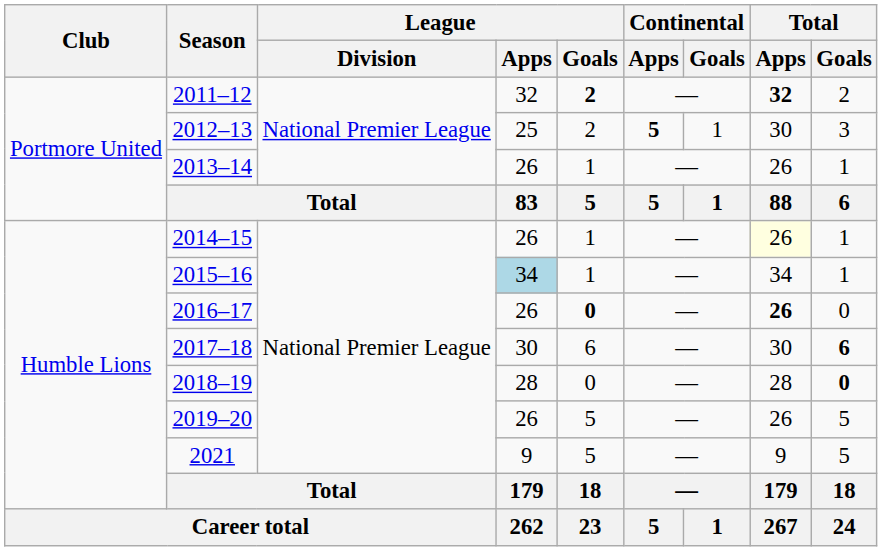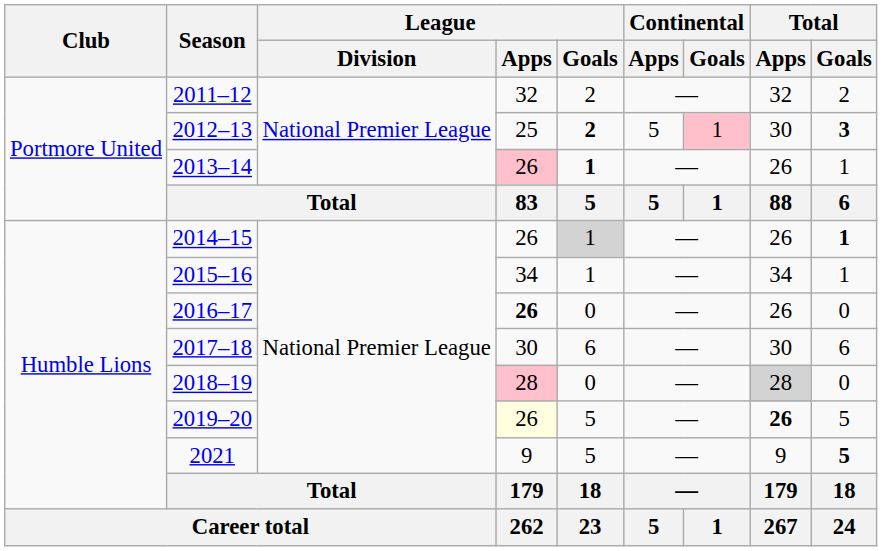(590, 94) bold -> (590, 94) normal
(781, 94) bold -> (781, 94) normal
(590, 130) normal -> (590, 130) bold
(654, 130) bold -> (654, 130) normal
(717, 130) no background -> (717, 130) pink background
(844, 130) normal -> (844, 130) bold
(527, 166) no background -> (527, 166) pink background
(590, 166) normal -> (590, 166) bold
(590, 238) no background -> (590, 238) lightgrey background
(781, 238) lightyellow background -> (781, 238) no background
(844, 238) normal -> (844, 238) bold
(527, 274) lightblue background -> (527, 274) no background
(527, 310) normal -> (527, 310) bold
(590, 310) bold -> (590, 310) normal
(781, 310) bold -> (781, 310) normal
(844, 346) bold -> (844, 346) normal
(527, 382) no background -> (527, 382) pink background
(781, 382) no background -> (781, 382) lightgrey background
(844, 382) bold -> (844, 382) normal
(527, 418) no background -> (527, 418) lightyellow background
(781, 418) normal -> (781, 418) bold
(844, 454) normal -> (844, 454) bold
